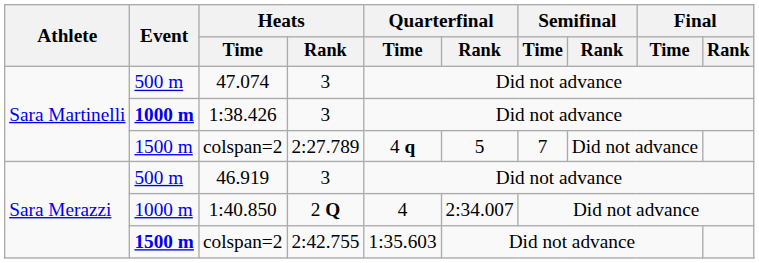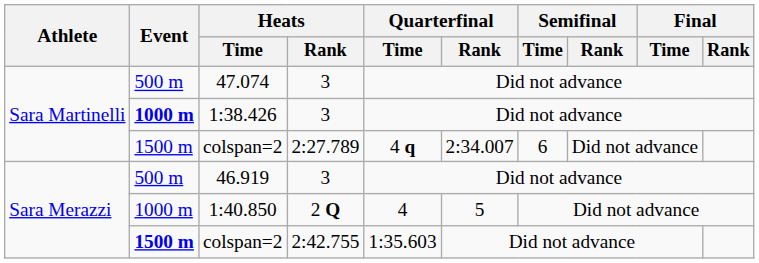(480, 146) 5 -> (480, 146) 2:34.007
(543, 146) 7 -> (543, 146) 6
(480, 210) 2:34.007 -> (480, 210) 5
